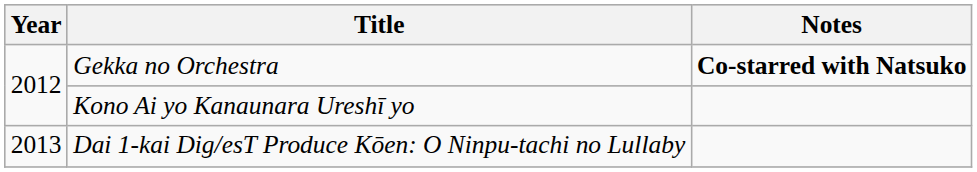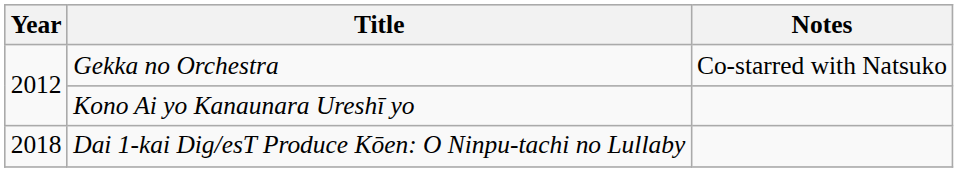(832, 65) bold -> (822, 65) normal
(36, 145) 2013 -> (36, 145) 2018
